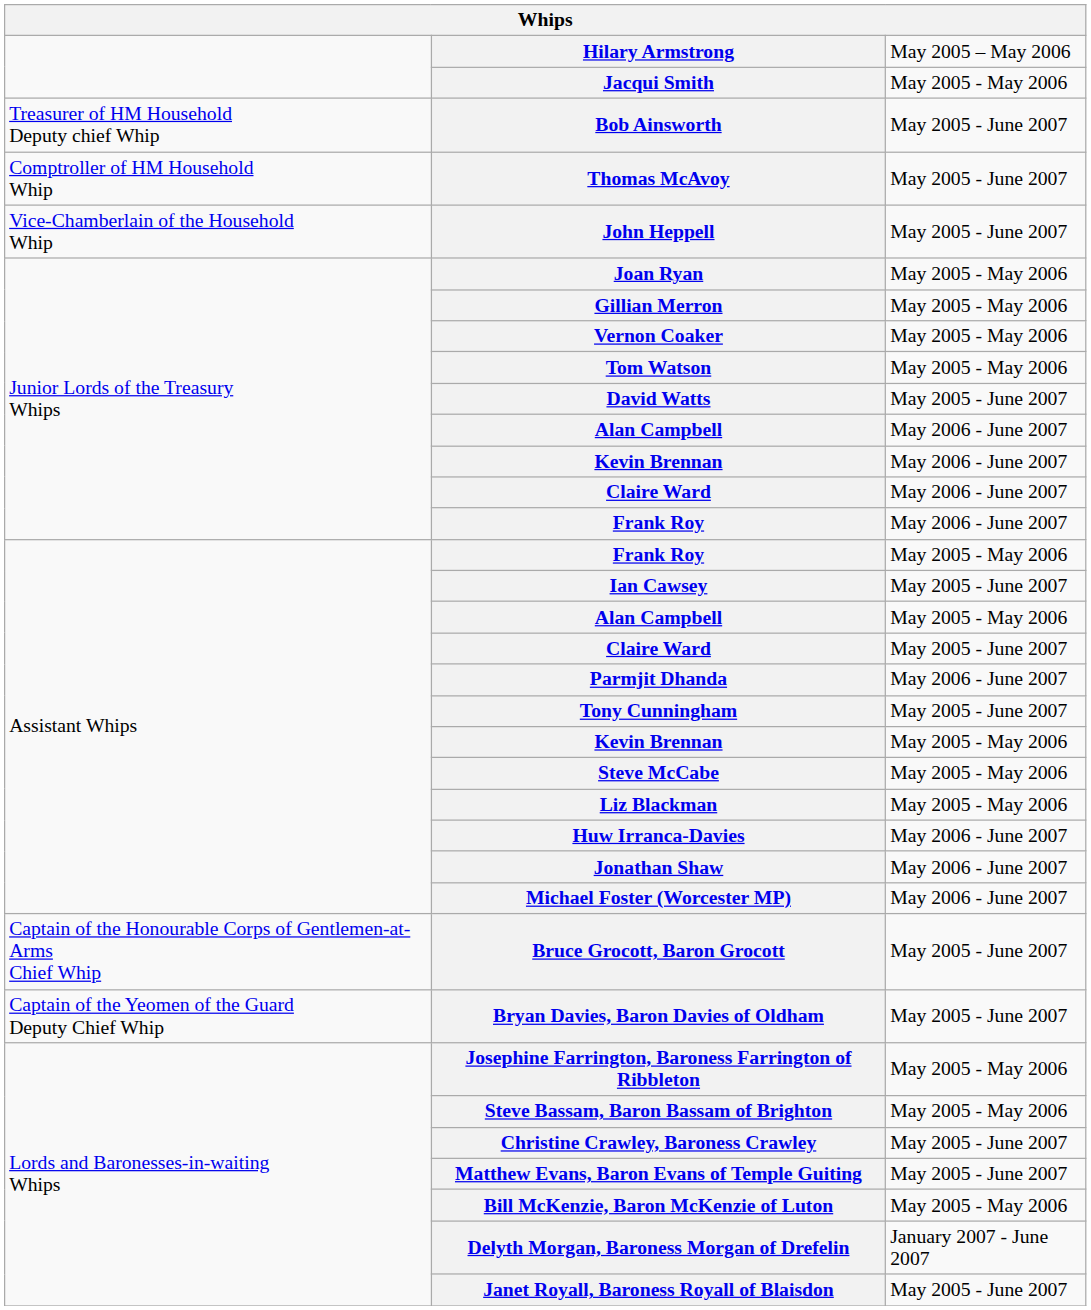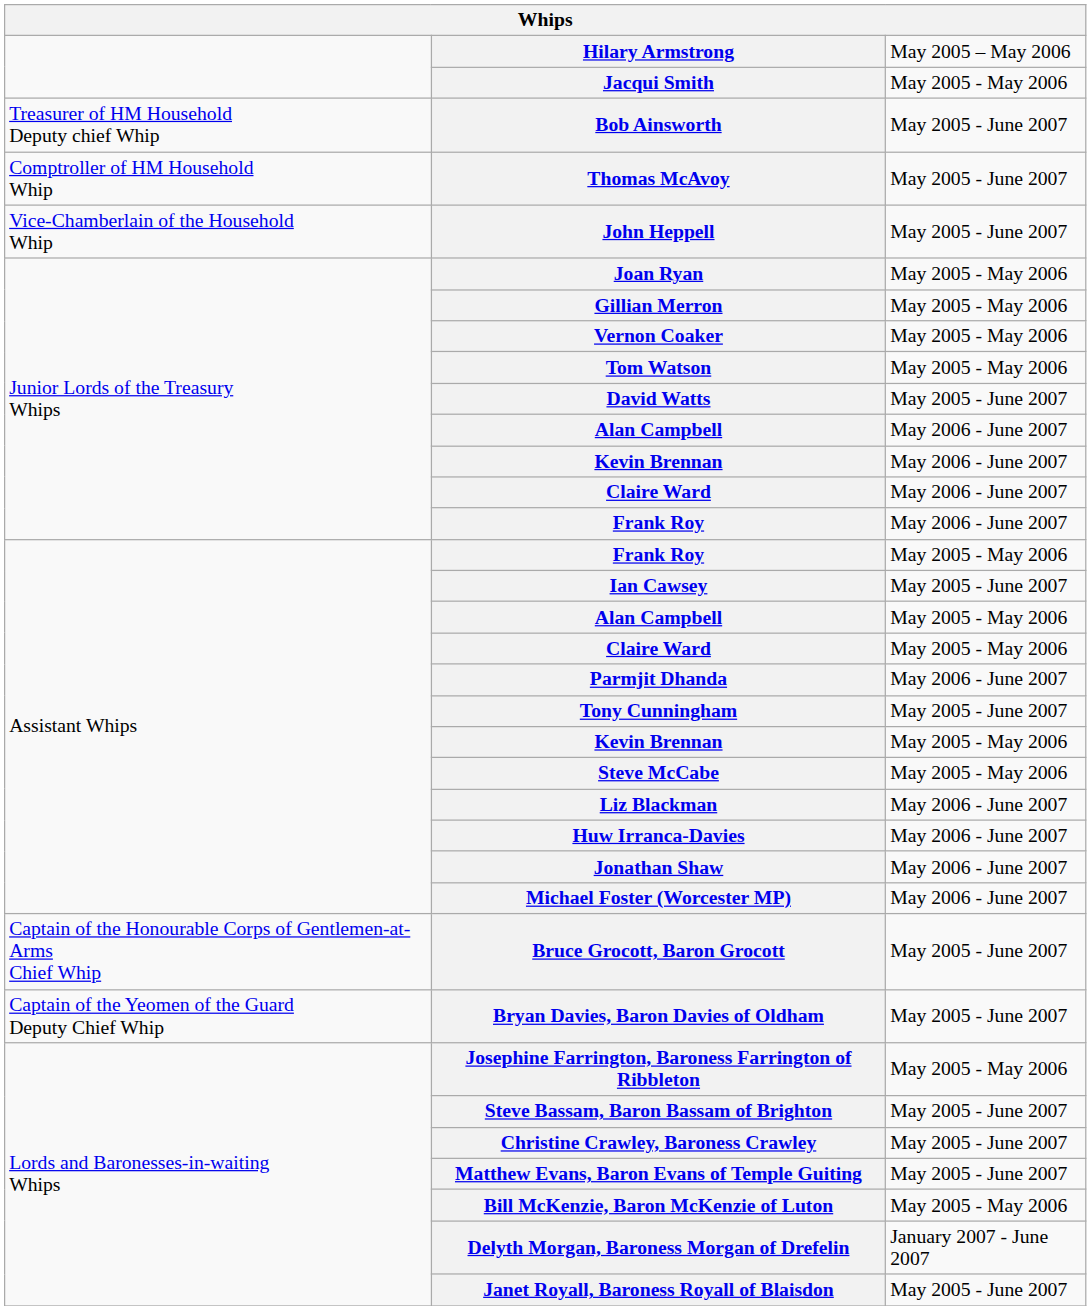(979, 648) May 2005 - June 2007 -> (979, 648) May 2005 - May 2006
(979, 804) May 2005 - May 2006 -> (979, 804) May 2006 - June 2007
(979, 1111) May 2005 - May 2006 -> (979, 1111) May 2005 - June 2007
